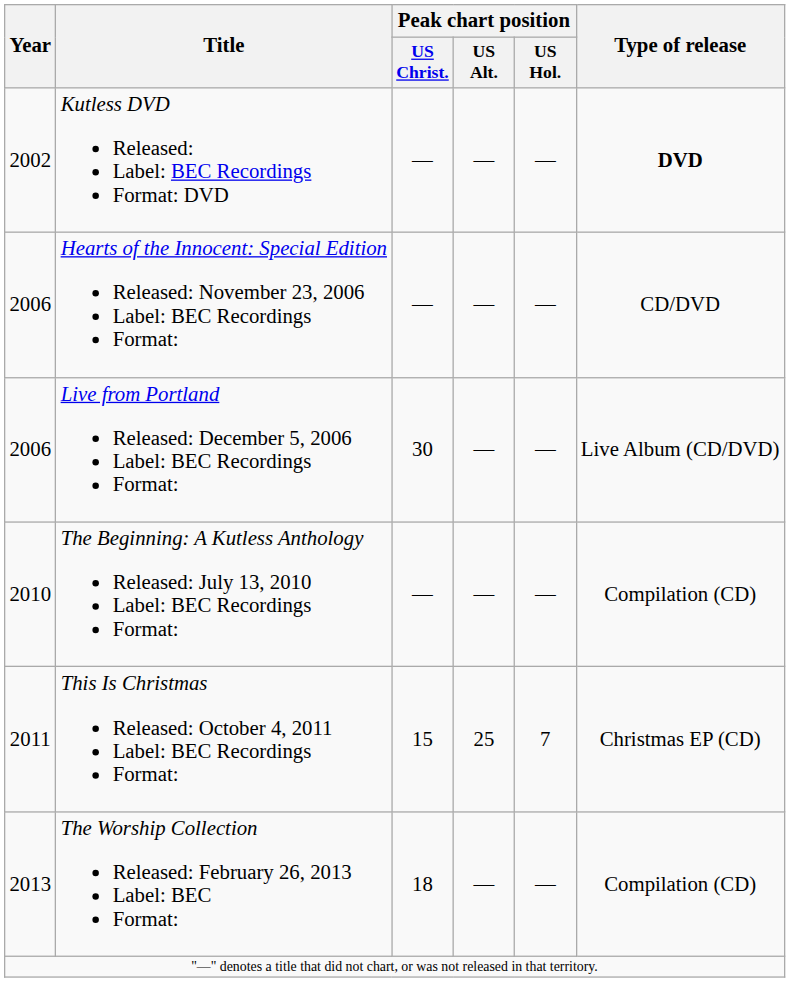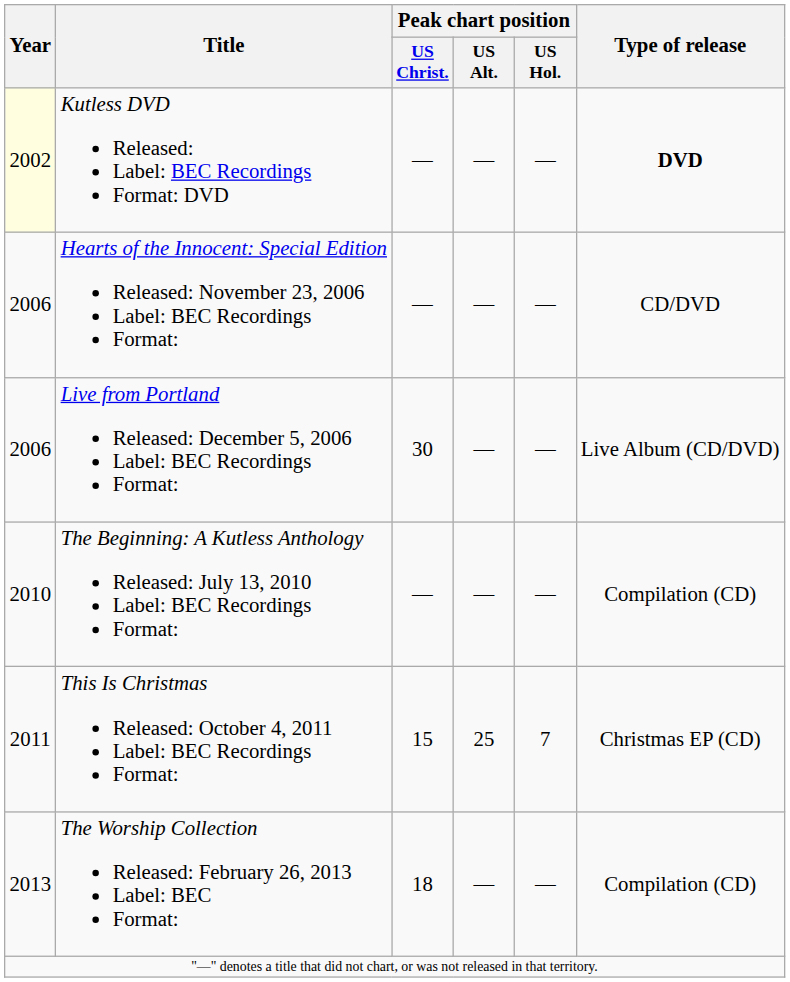(30, 159) no background -> (30, 159) lightyellow background
